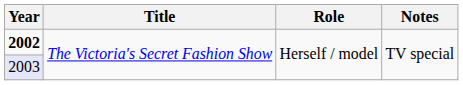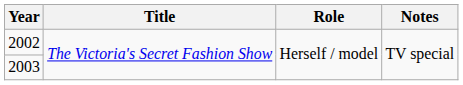(24, 42) bold -> (24, 42) normal
(24, 67) lavender background -> (24, 67) no background
